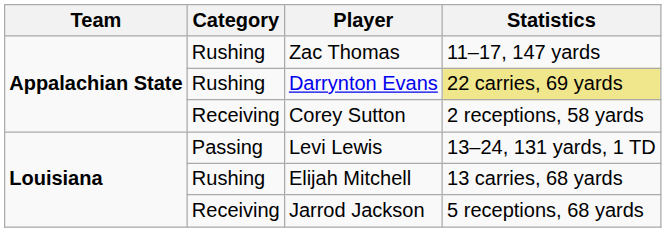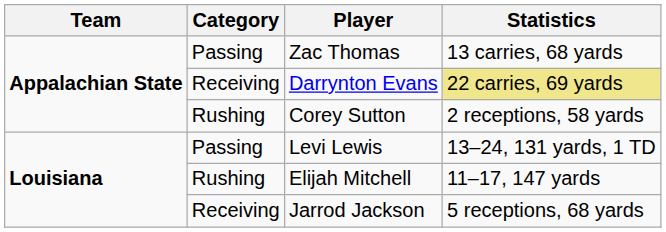(229, 52) Rushing -> (227, 52) Passing
(524, 52) 11–17, 147 yards -> (535, 52) 13 carries, 68 yards
(229, 83) Rushing -> (236, 83) Receiving
(236, 115) Receiving -> (229, 115) Rushing
(535, 178) 13 carries, 68 yards -> (524, 178) 11–17, 147 yards
